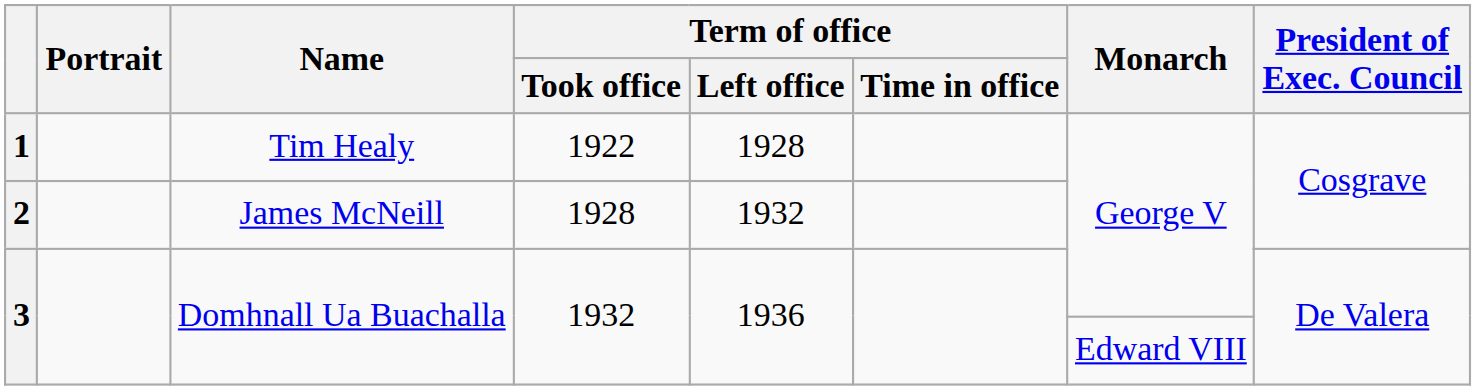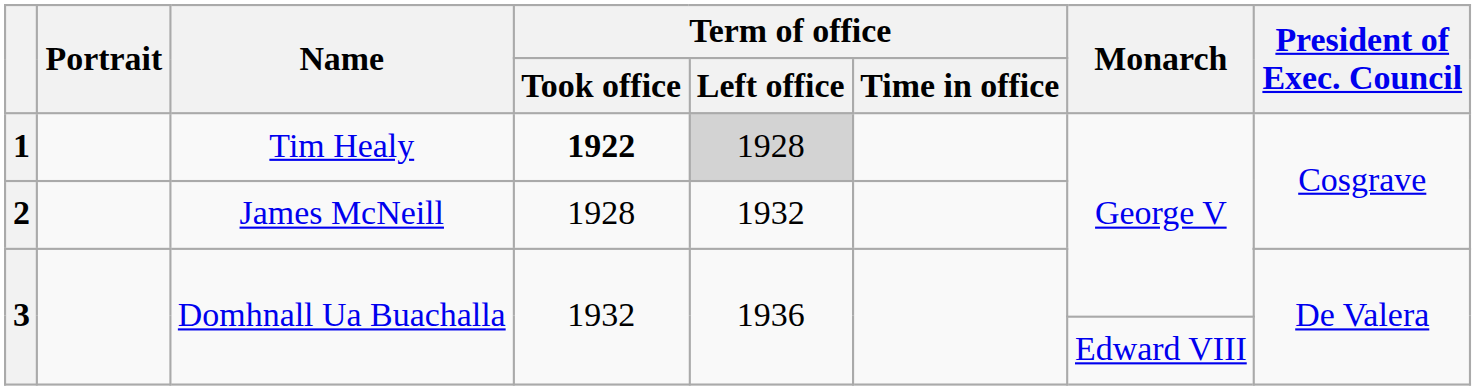(601, 146) normal -> (601, 146) bold
(771, 146) no background -> (771, 146) lightgrey background
